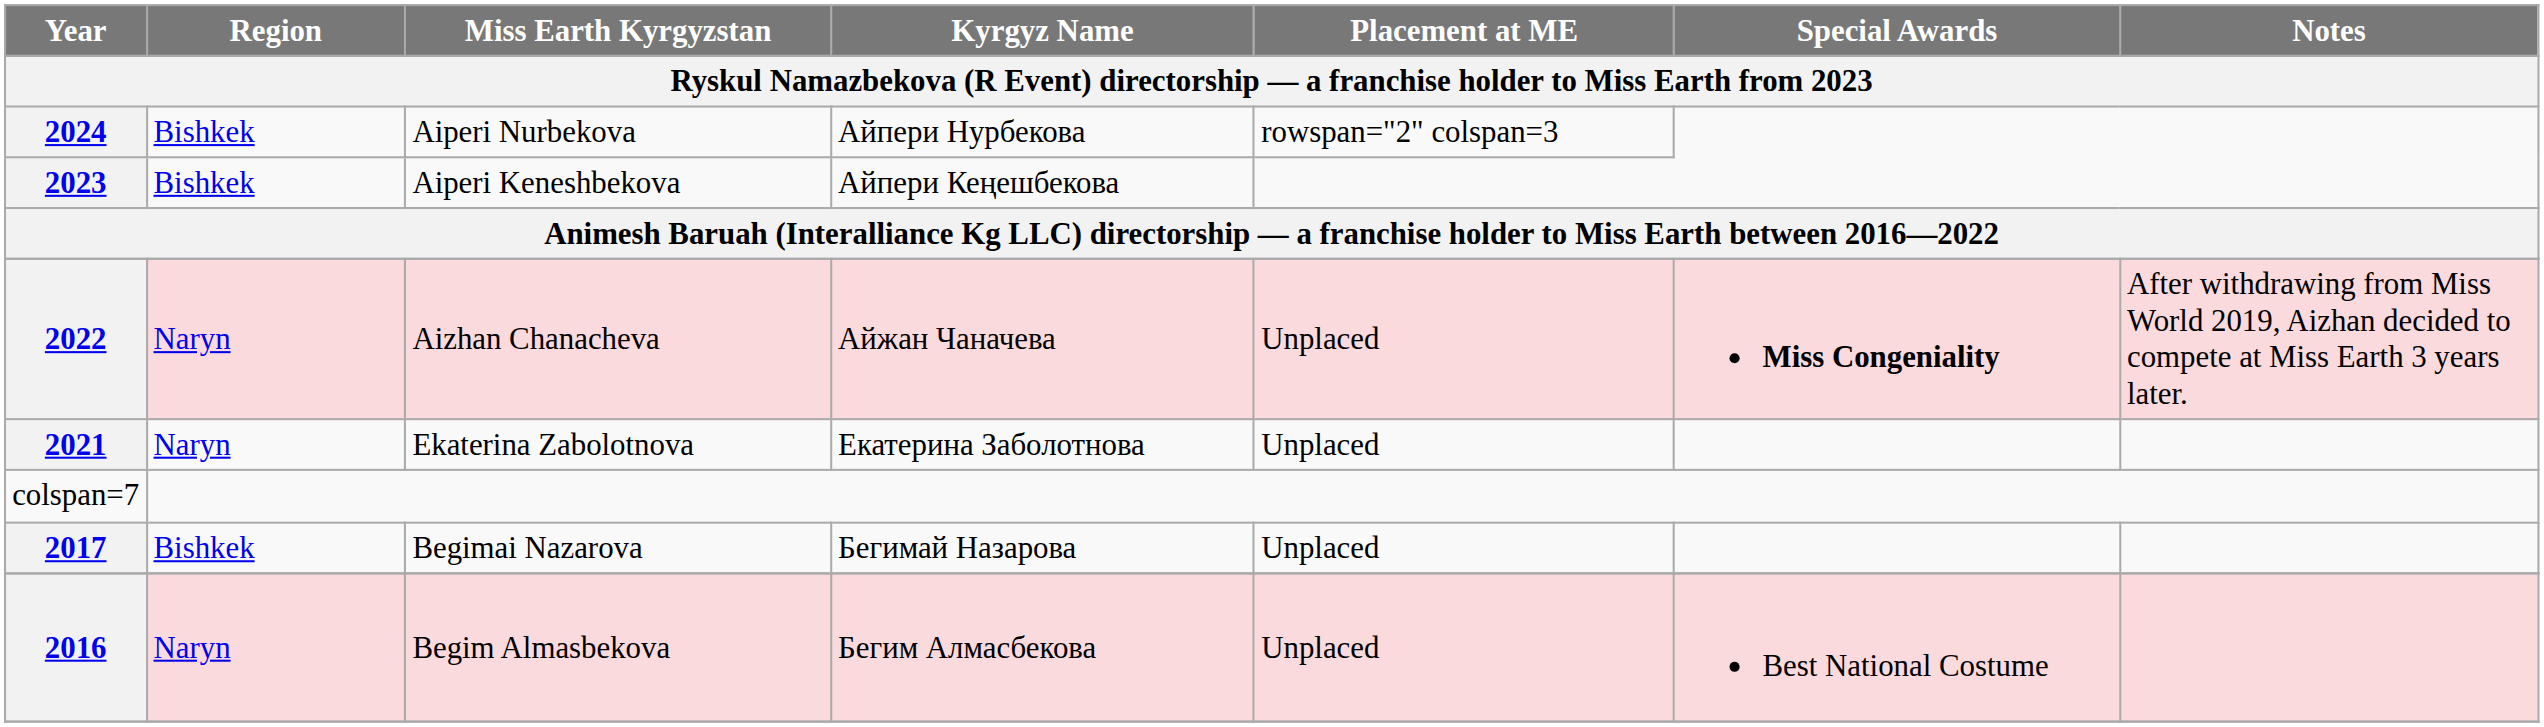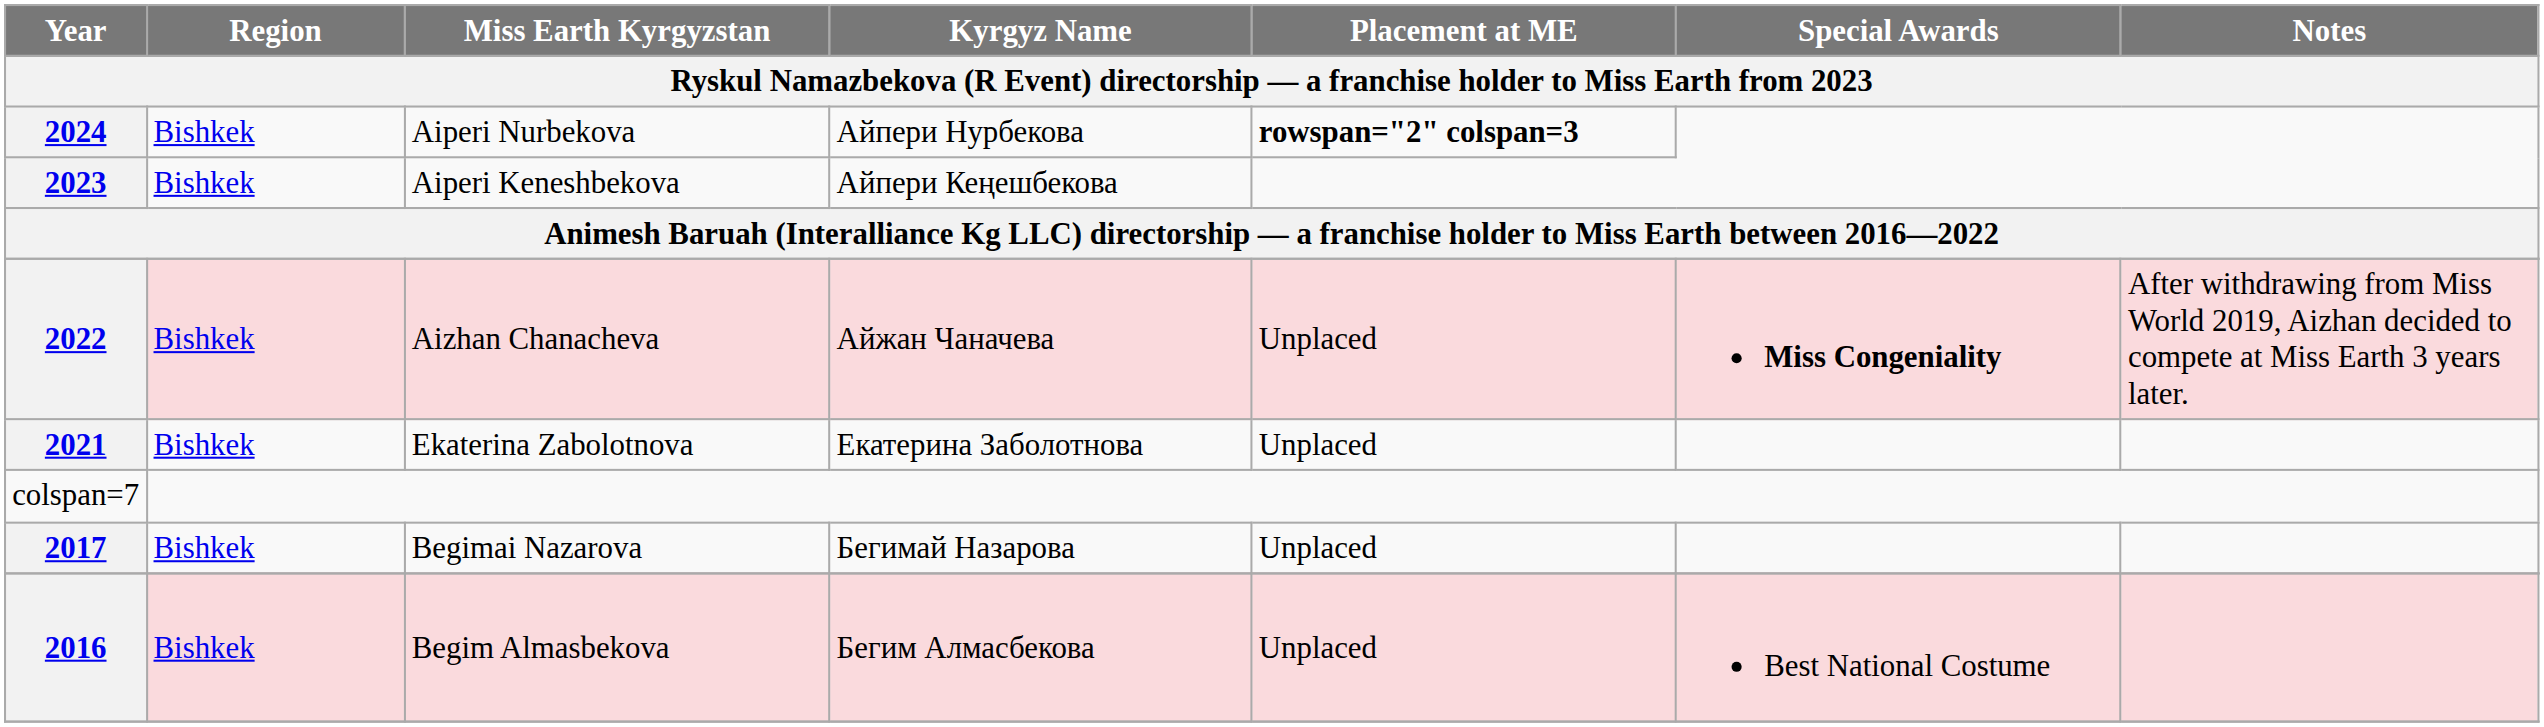(1410, 131) normal -> (1419, 131) bold
(192, 339) Naryn -> (204, 339) Bishkek
(192, 445) Naryn -> (204, 445) Bishkek
(192, 646) Naryn -> (204, 646) Bishkek
